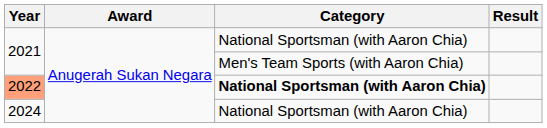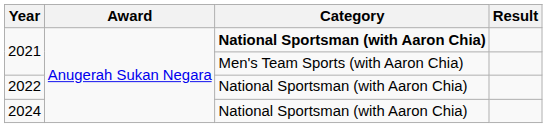(343, 39) normal -> (352, 39) bold
(24, 87) lightsalmon background -> (24, 87) no background
(352, 87) bold -> (343, 87) normal
